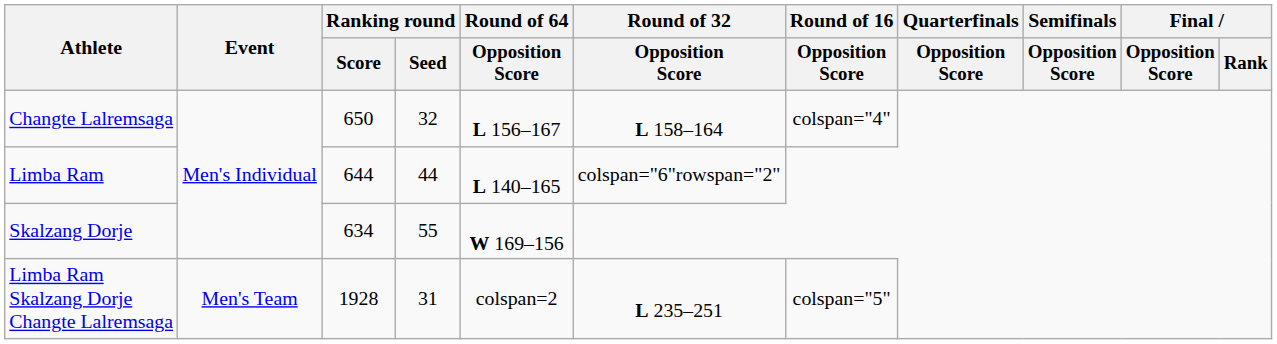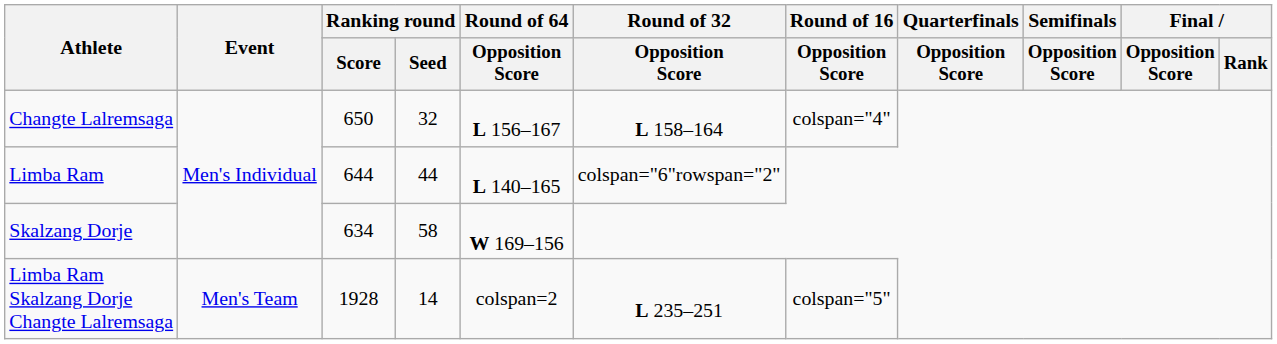(428, 231) 55 -> (428, 231) 58
(428, 299) 31 -> (428, 299) 14
